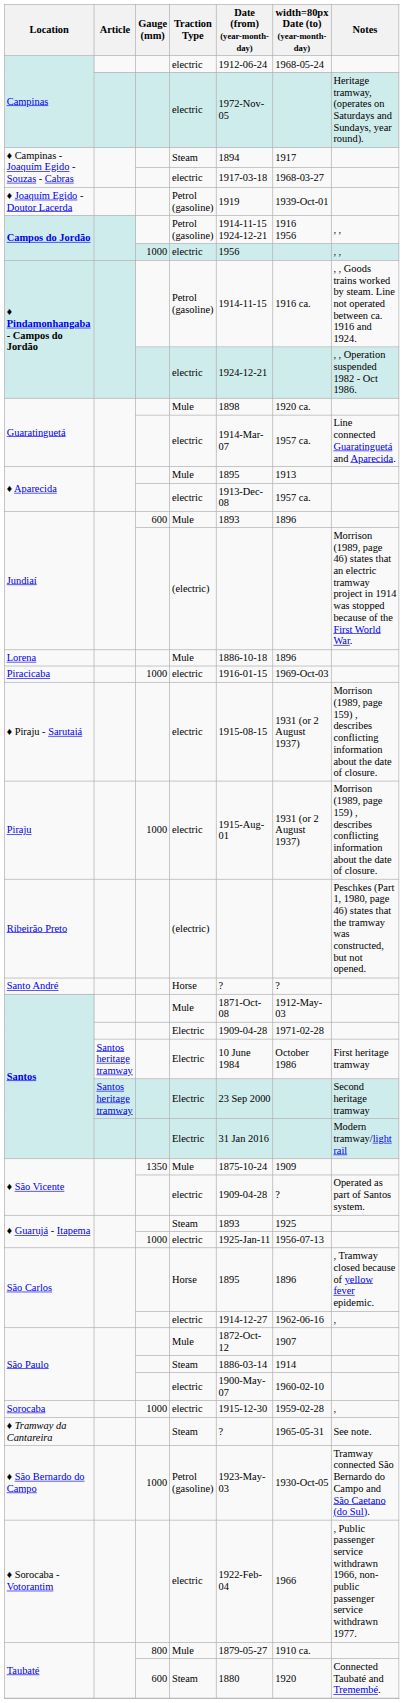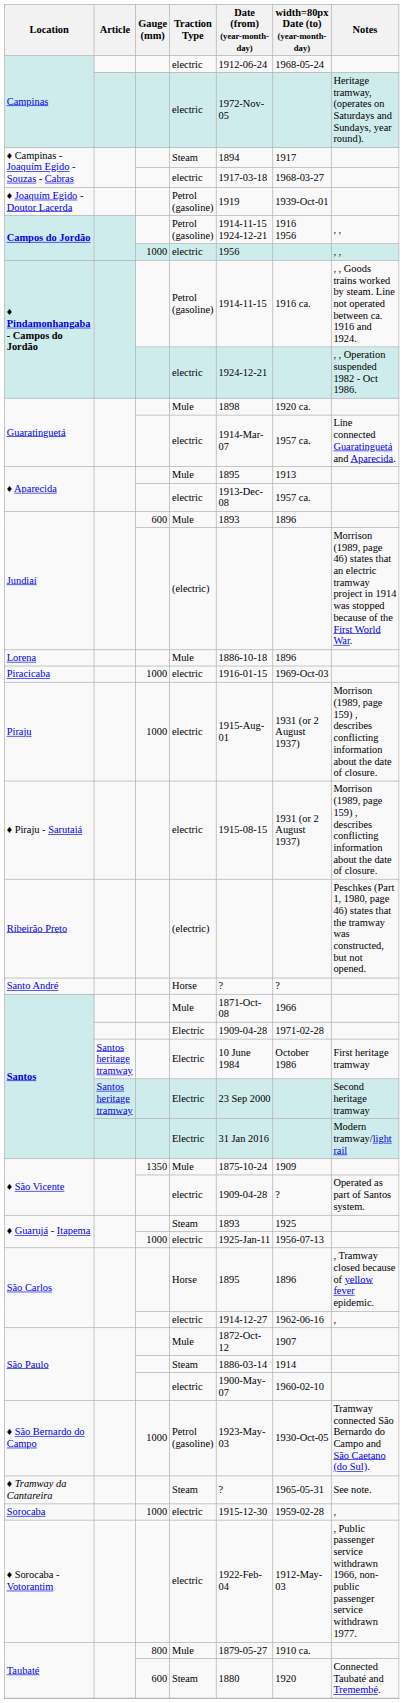rows swapped: (19, 830) <-> (44, 731)
(299, 1008) 1912-May-03 -> (286, 1008) 1966
rows swapped: (46, 1482) <-> (26, 1409)
(286, 1581) 1966 -> (299, 1581) 1912-May-03
